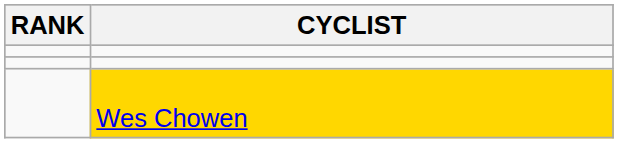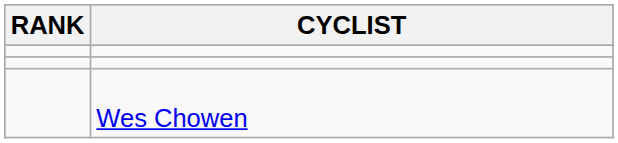(172, 118) gold background -> (172, 118) no background
